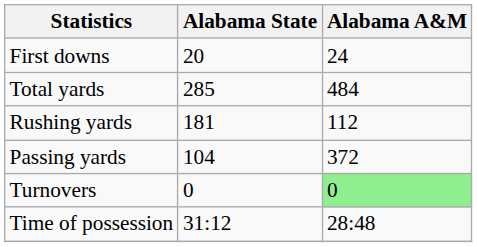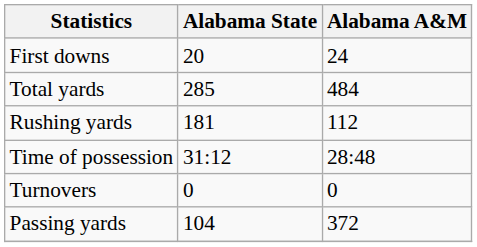rows swapped: (68, 156) <-> (91, 223)
(332, 190) lightgreen background -> (332, 190) no background
